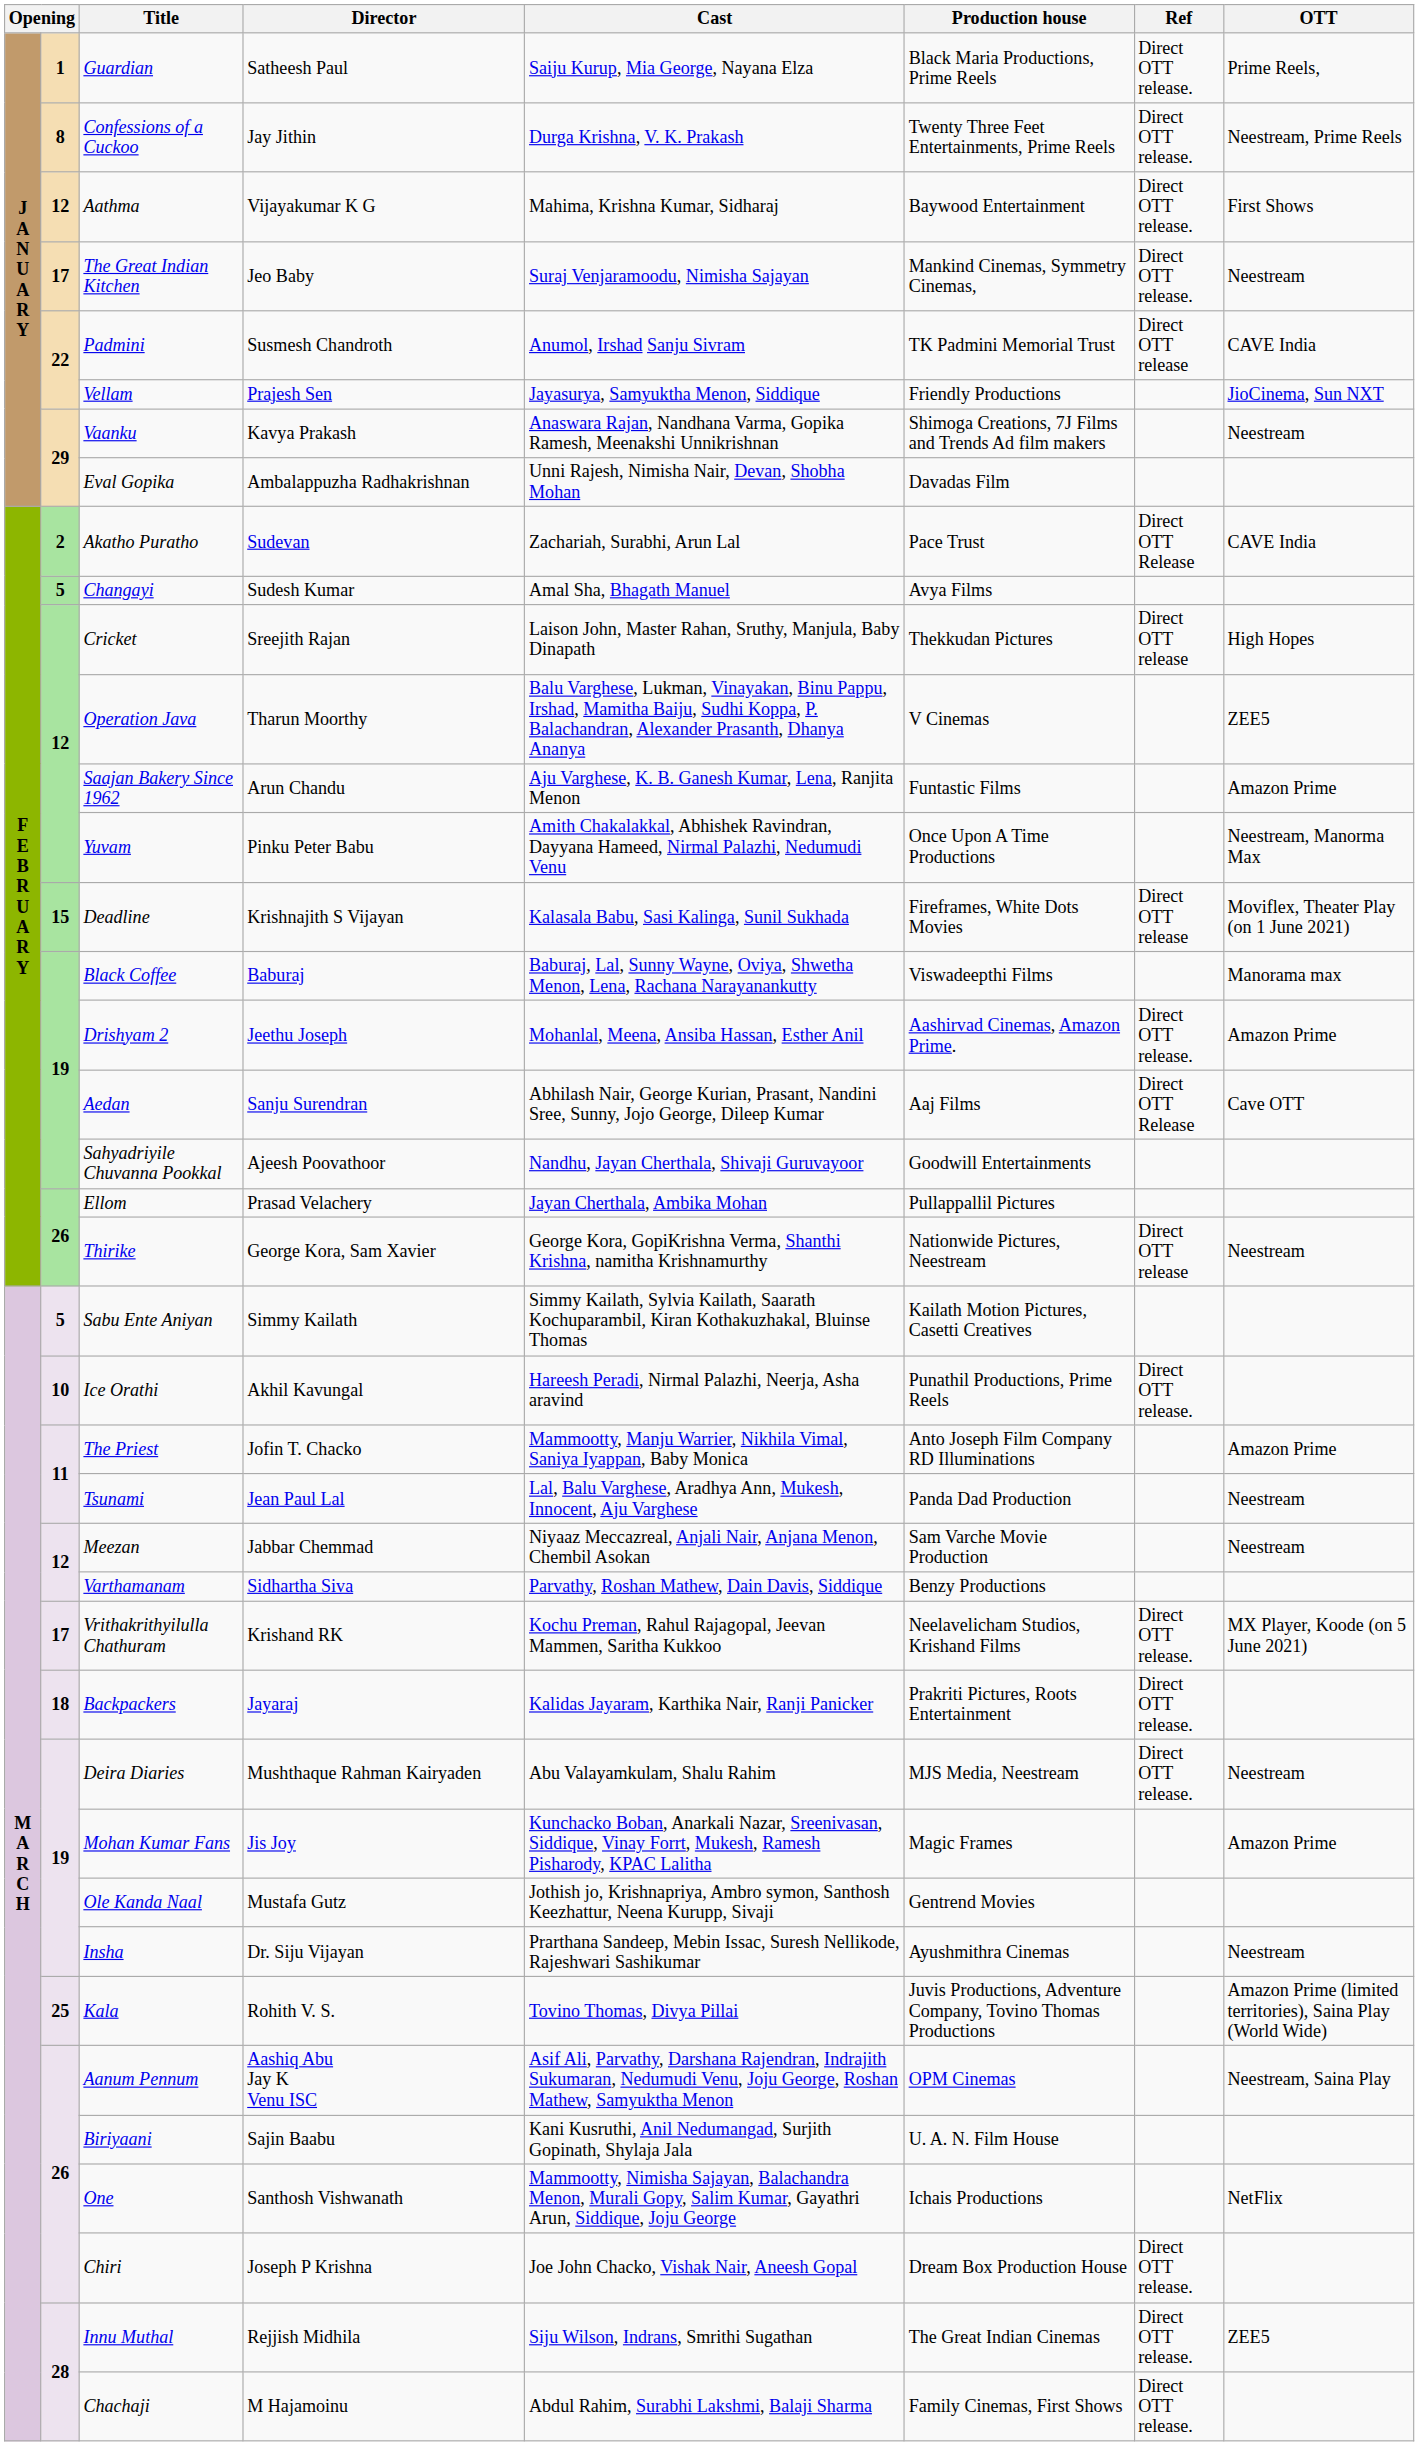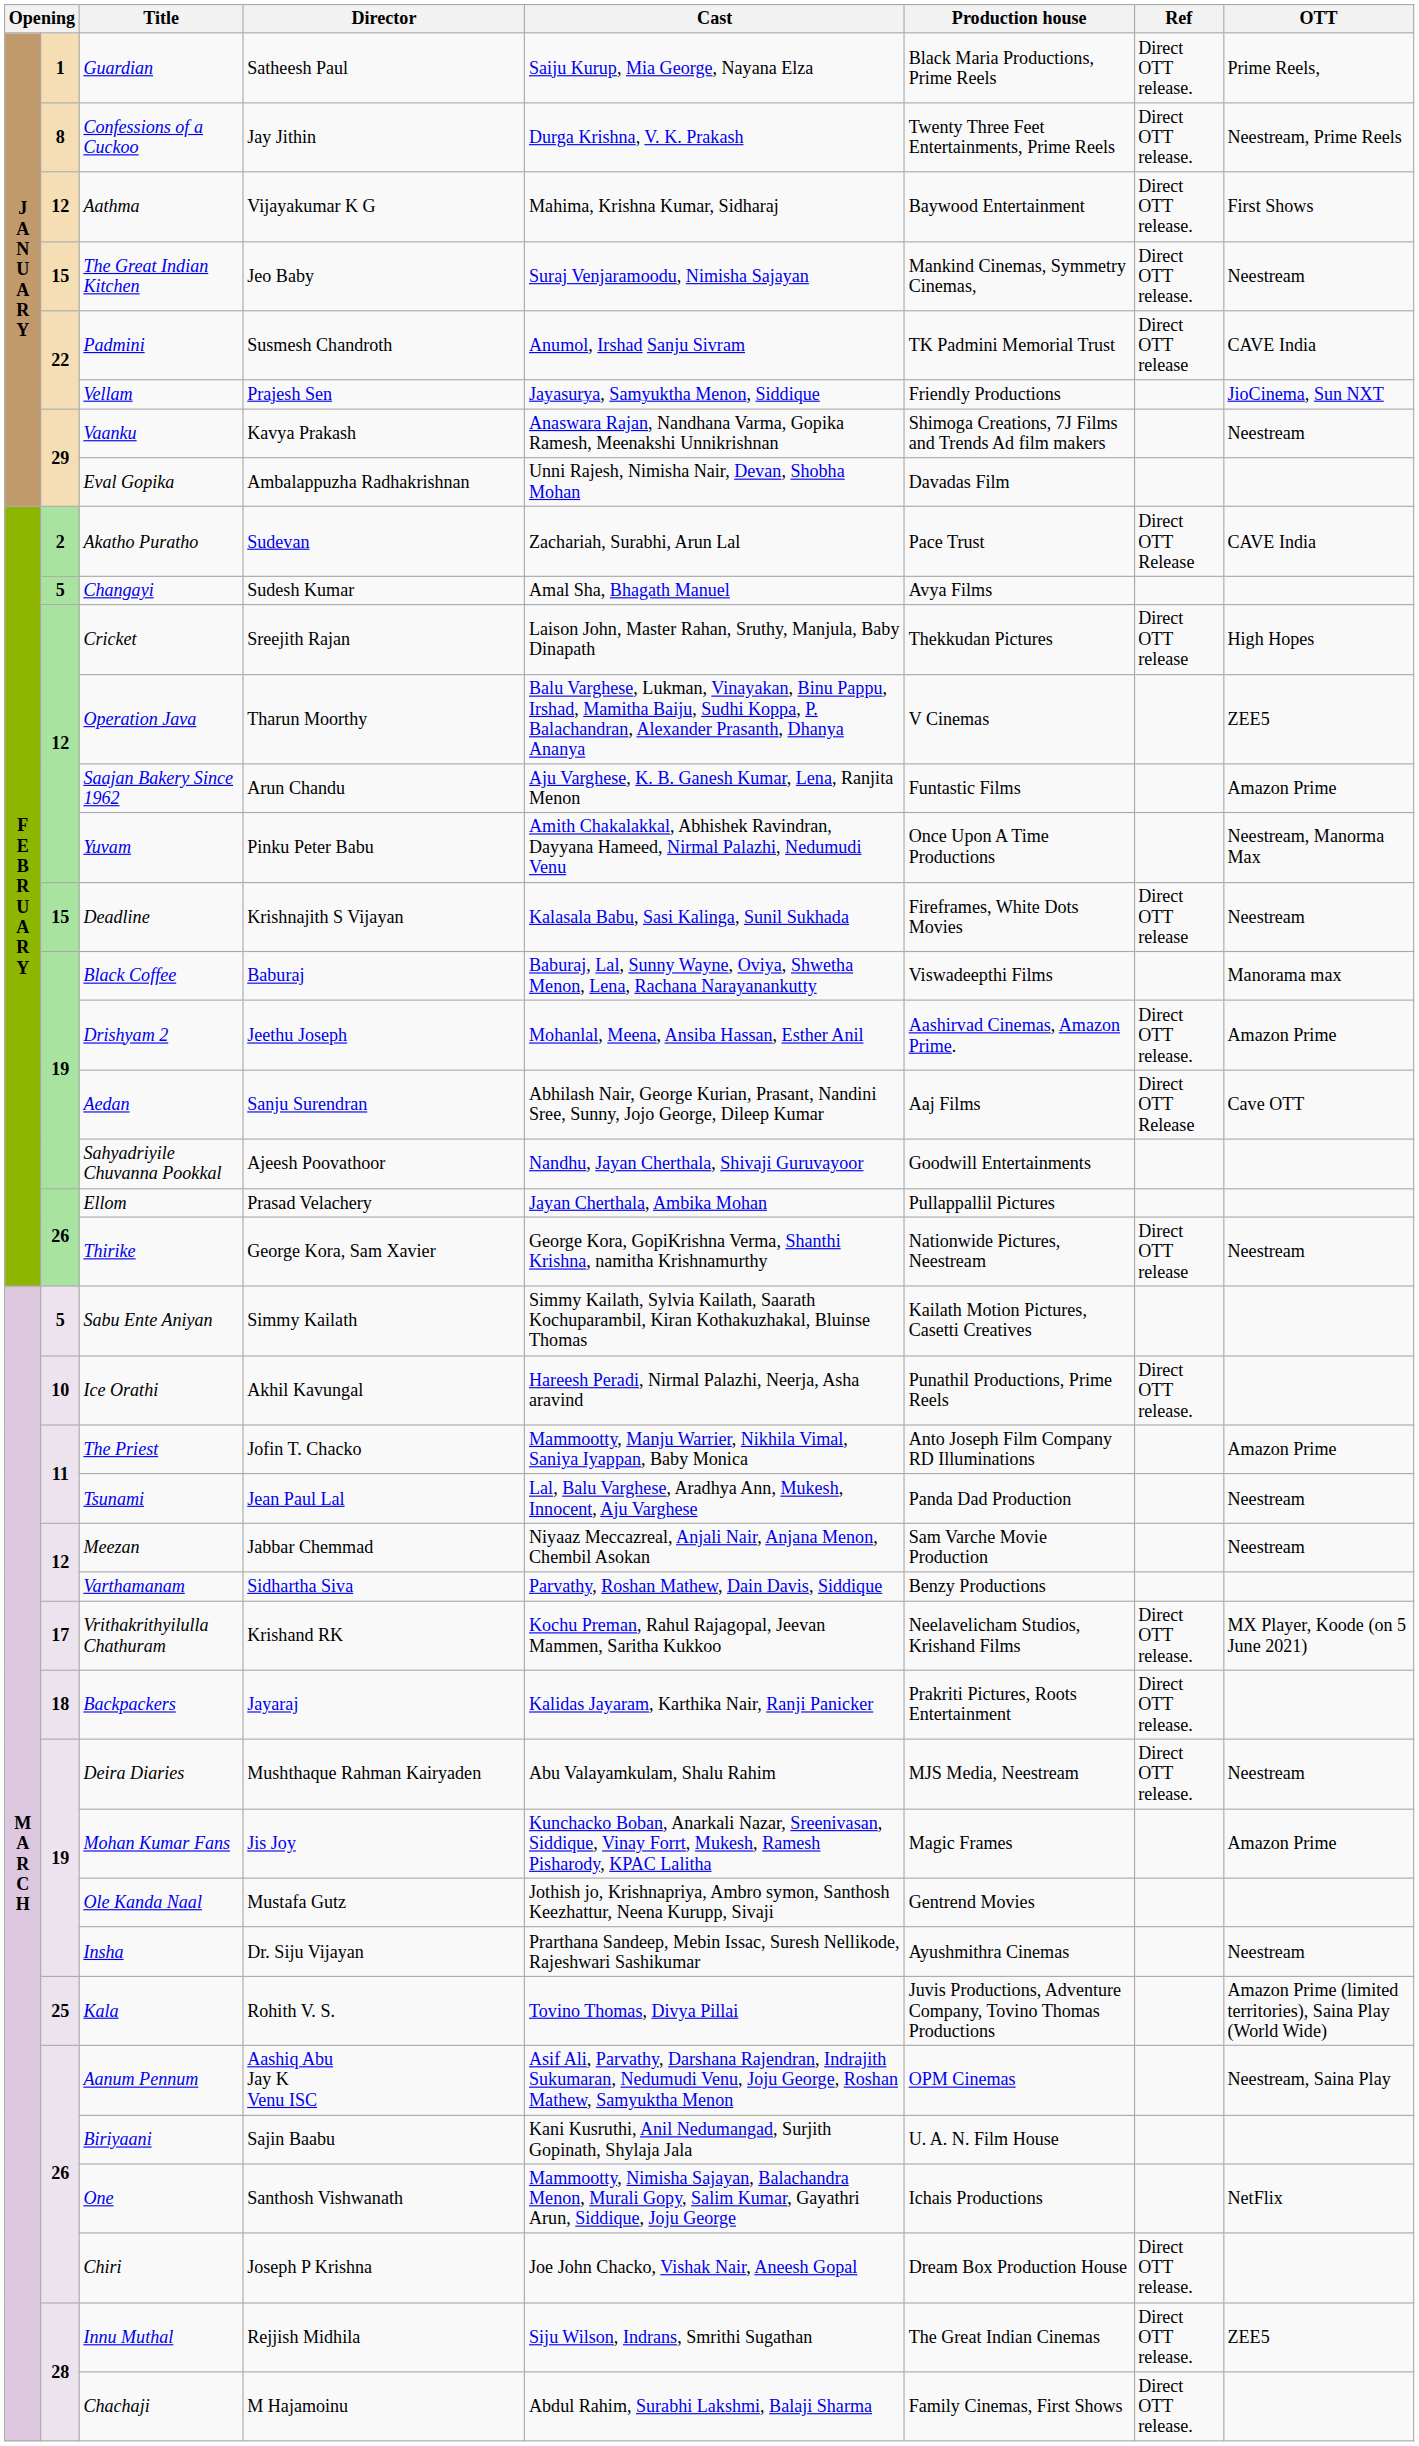(60, 275) 17 -> (60, 275) 15
(1311, 916) Moviflex, Theater Play (on 1 June 2021) -> (1266, 916) Neestream
